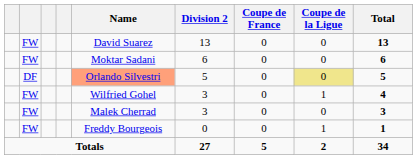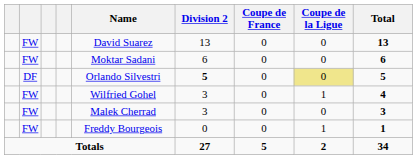(123, 77) lightsalmon background -> (123, 77) no background
(205, 77) normal -> (205, 77) bold
